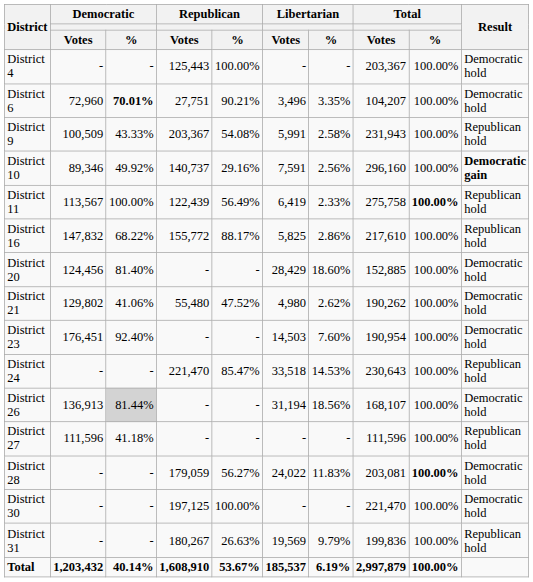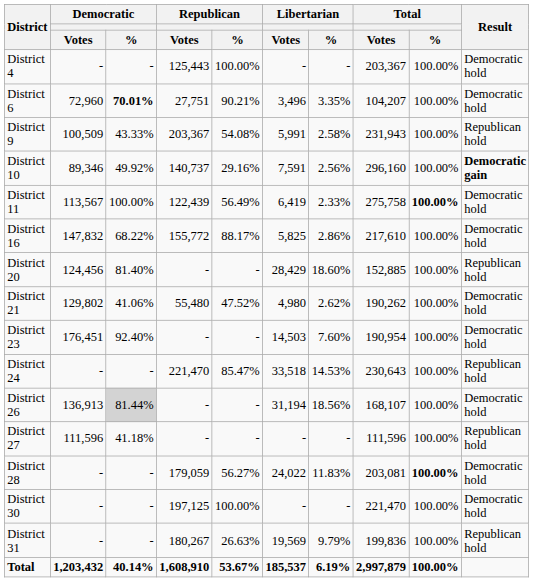(493, 202) Republican hold -> (493, 202) Democratic hold
(493, 235) Republican hold -> (493, 235) Democratic hold
(493, 269) Democratic hold -> (493, 269) Republican hold
